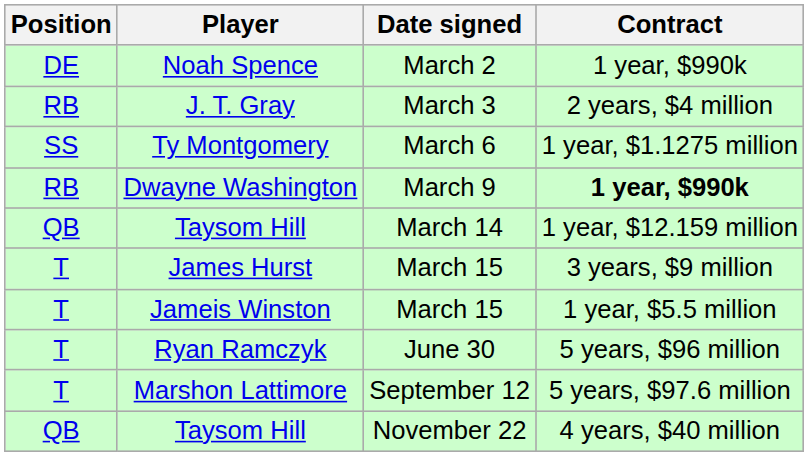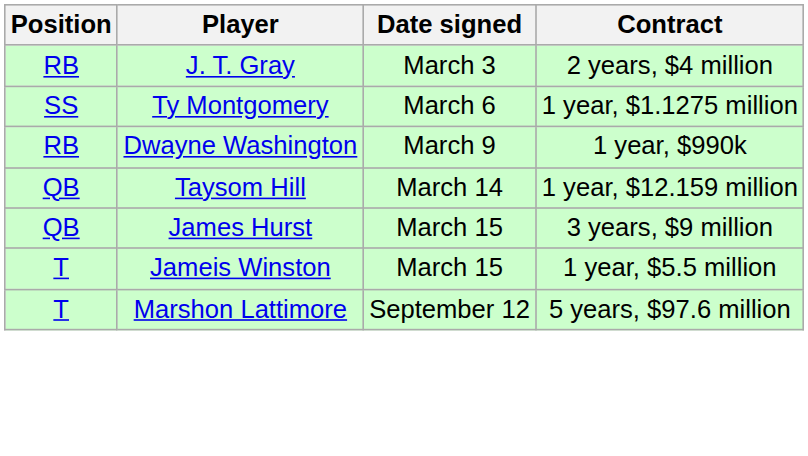- row: (240, 65)
(670, 187) bold -> (670, 146) normal
(61, 268) T -> (61, 227) QB
- row: (240, 349)
- row: (240, 430)
